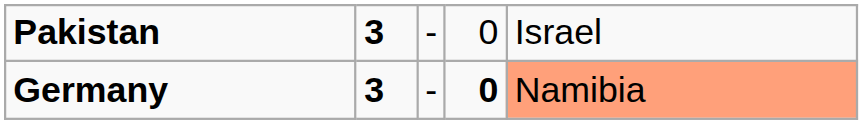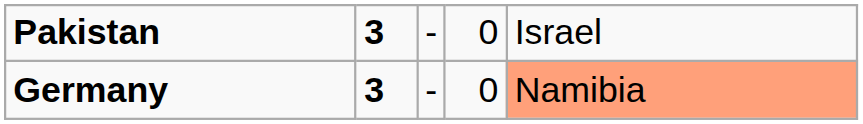(488, 89) bold -> (488, 89) normal
